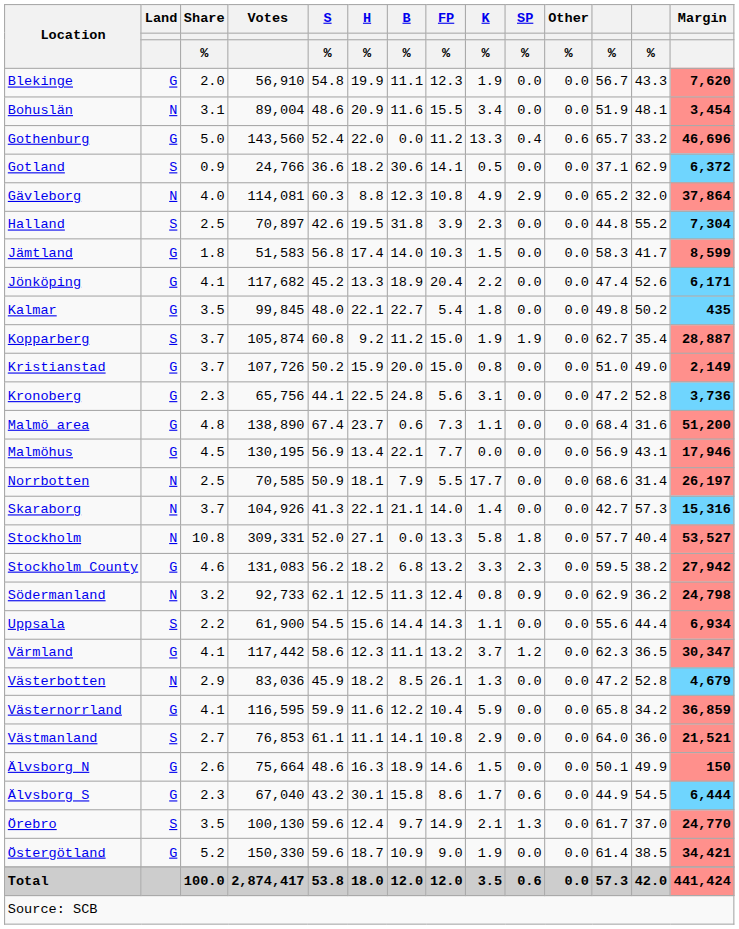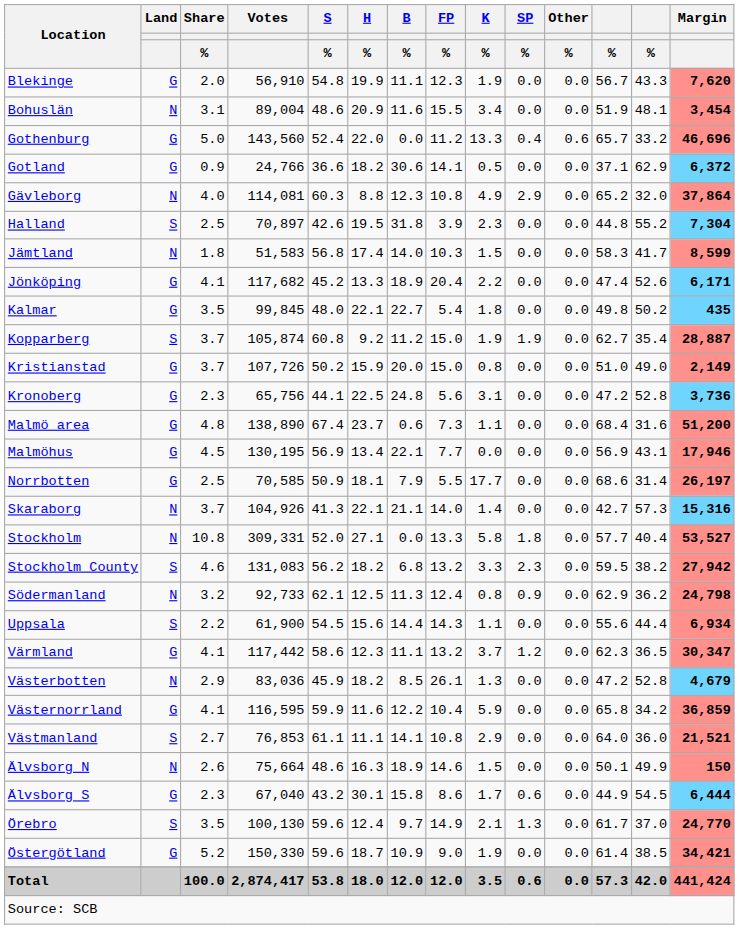(173, 168) S -> (173, 168) G
(173, 254) G -> (173, 254) N
(173, 482) N -> (173, 482) G
(173, 568) G -> (173, 568) S
(173, 768) G -> (173, 768) N
